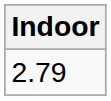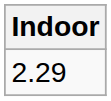(39, 71) 2.79 -> (39, 71) 2.29
